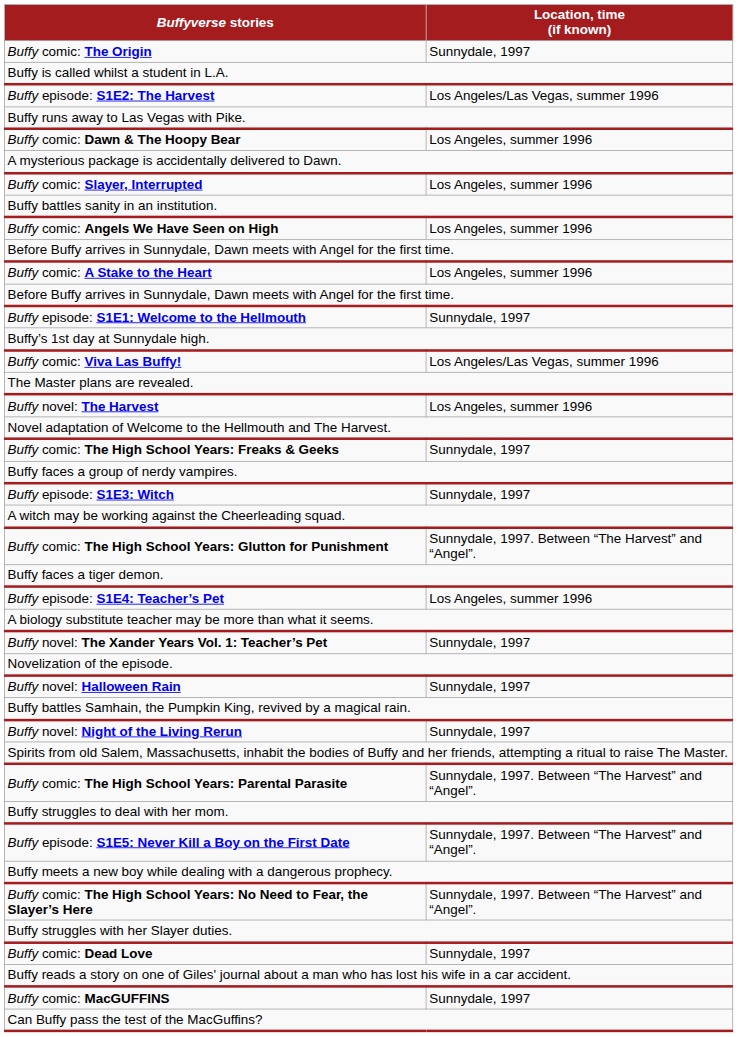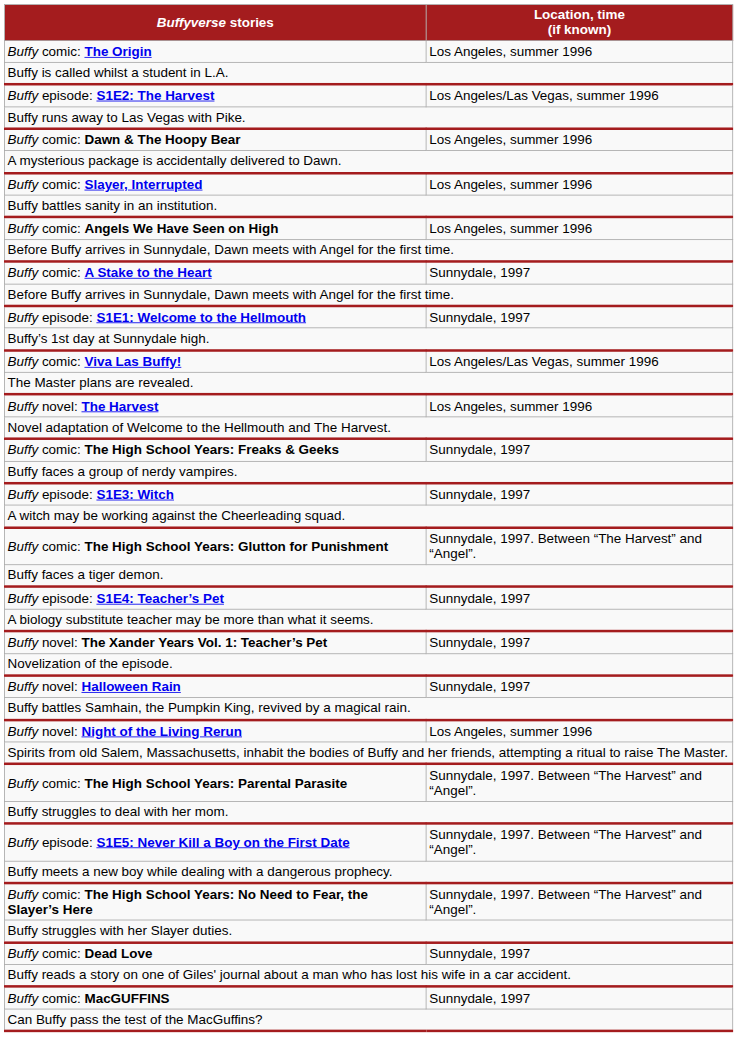(480, 51) Sunnydale, 1997 -> (511, 51) Los Angeles, summer 1996
(511, 273) Los Angeles, summer 1996 -> (480, 273) Sunnydale, 1997
(511, 598) Los Angeles, summer 1996 -> (480, 598) Sunnydale, 1997
(480, 731) Sunnydale, 1997 -> (511, 731) Los Angeles, summer 1996
